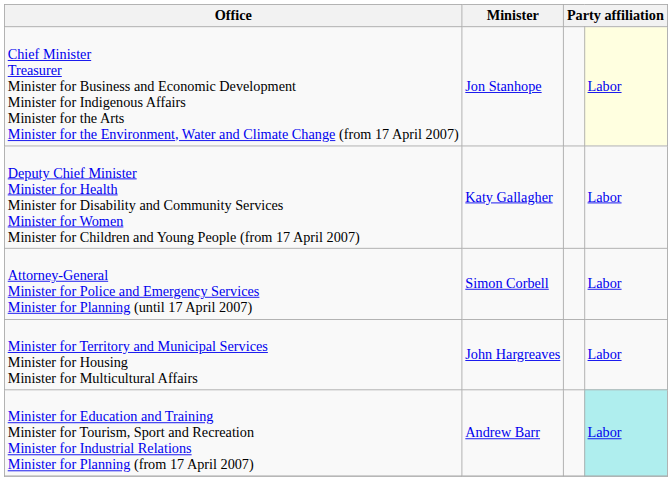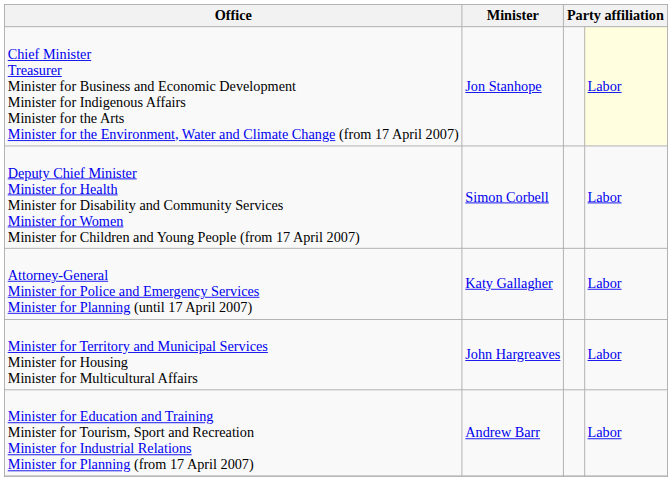(509, 197) Katy Gallagher -> (507, 197) Simon Corbell
(507, 283) Simon Corbell -> (509, 283) Katy Gallagher
(605, 433) paleturquoise background -> (605, 433) no background
